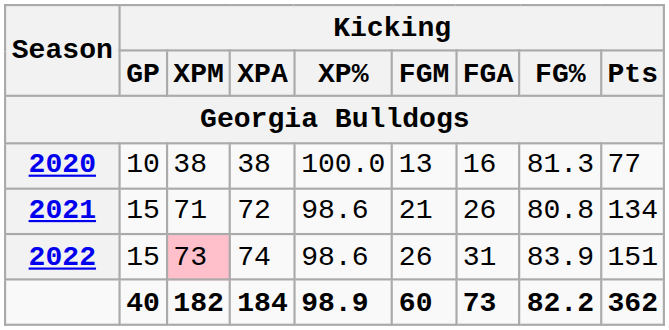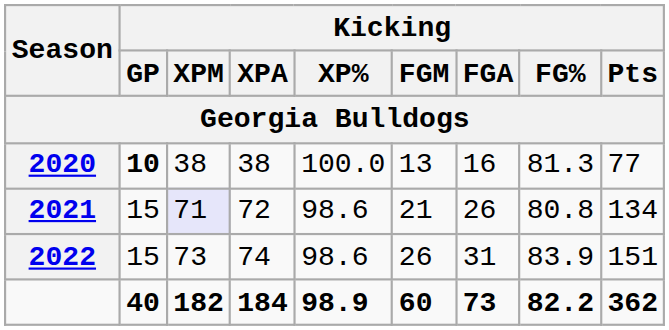(143, 165) normal -> (143, 165) bold
(190, 211) no background -> (190, 211) lavender background
(190, 257) pink background -> (190, 257) no background
